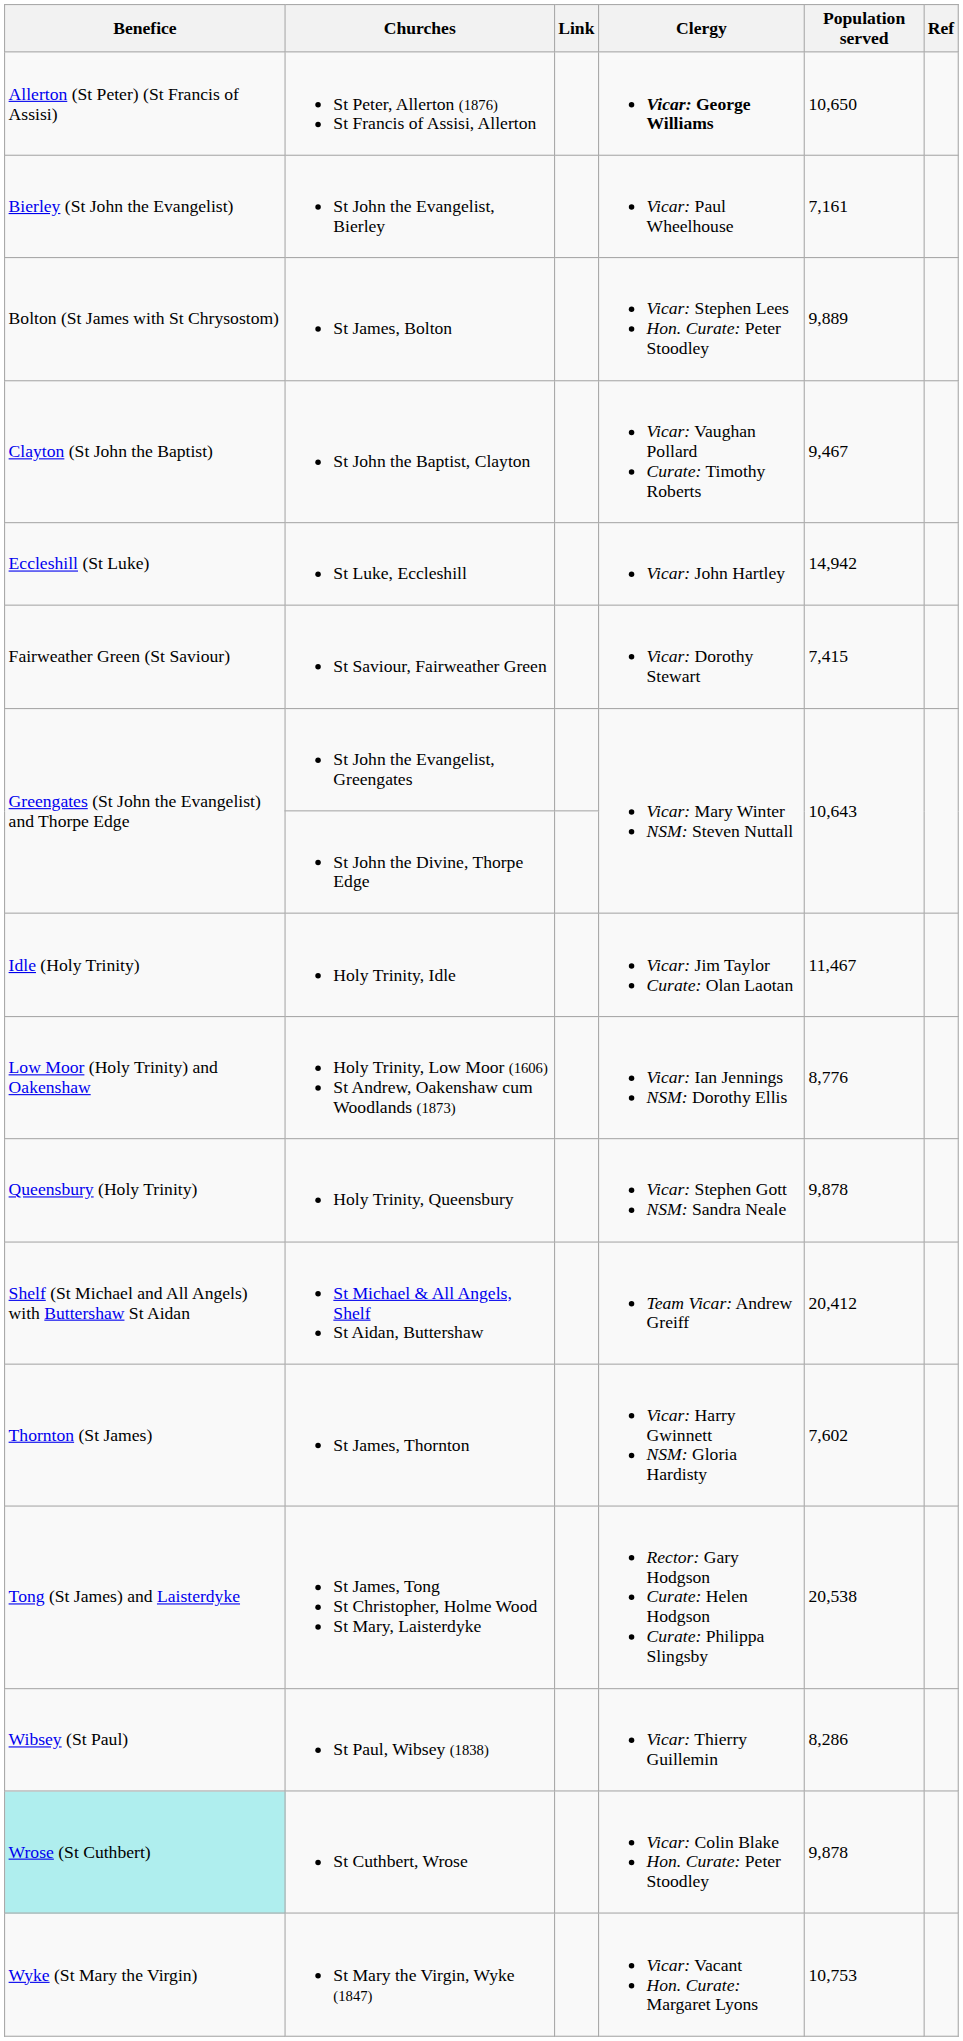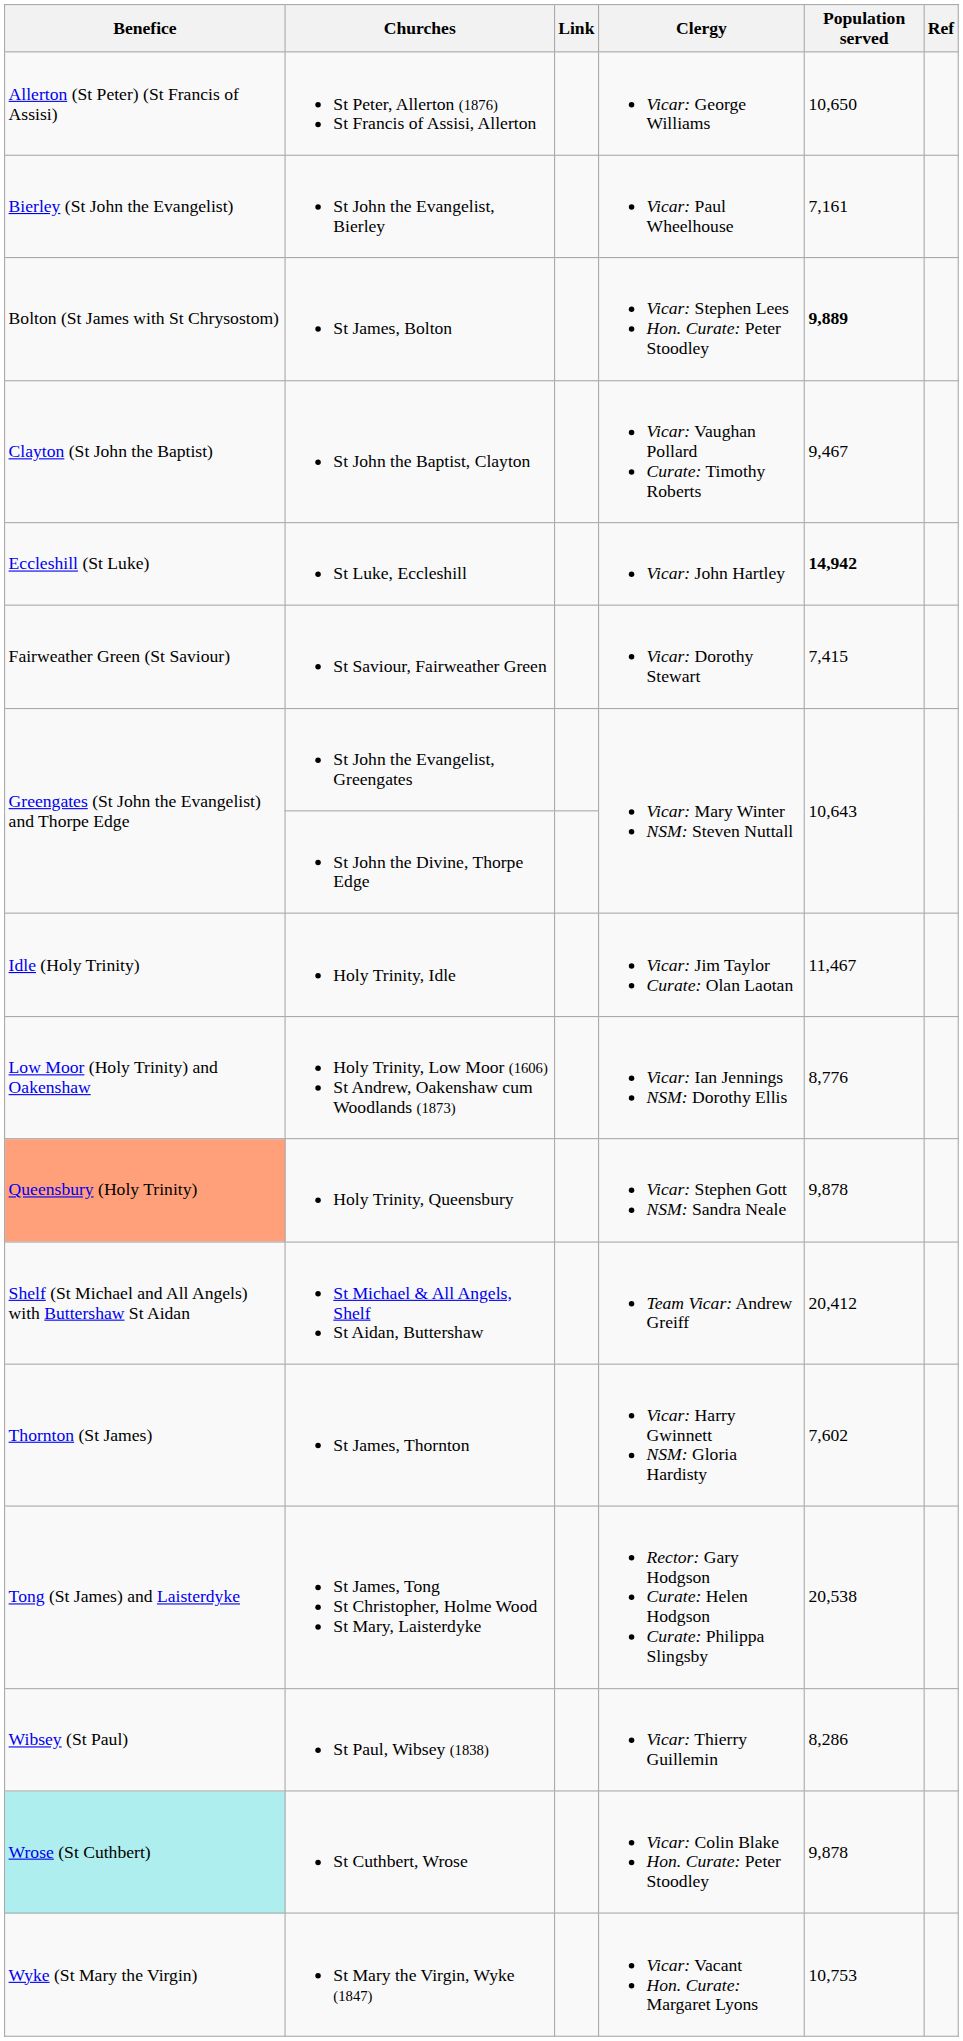(701, 114) bold -> (701, 114) normal
(828, 318) normal -> (828, 318) bold
(833, 563) normal -> (833, 563) bold
(103, 1190) no background -> (103, 1190) lightsalmon background
